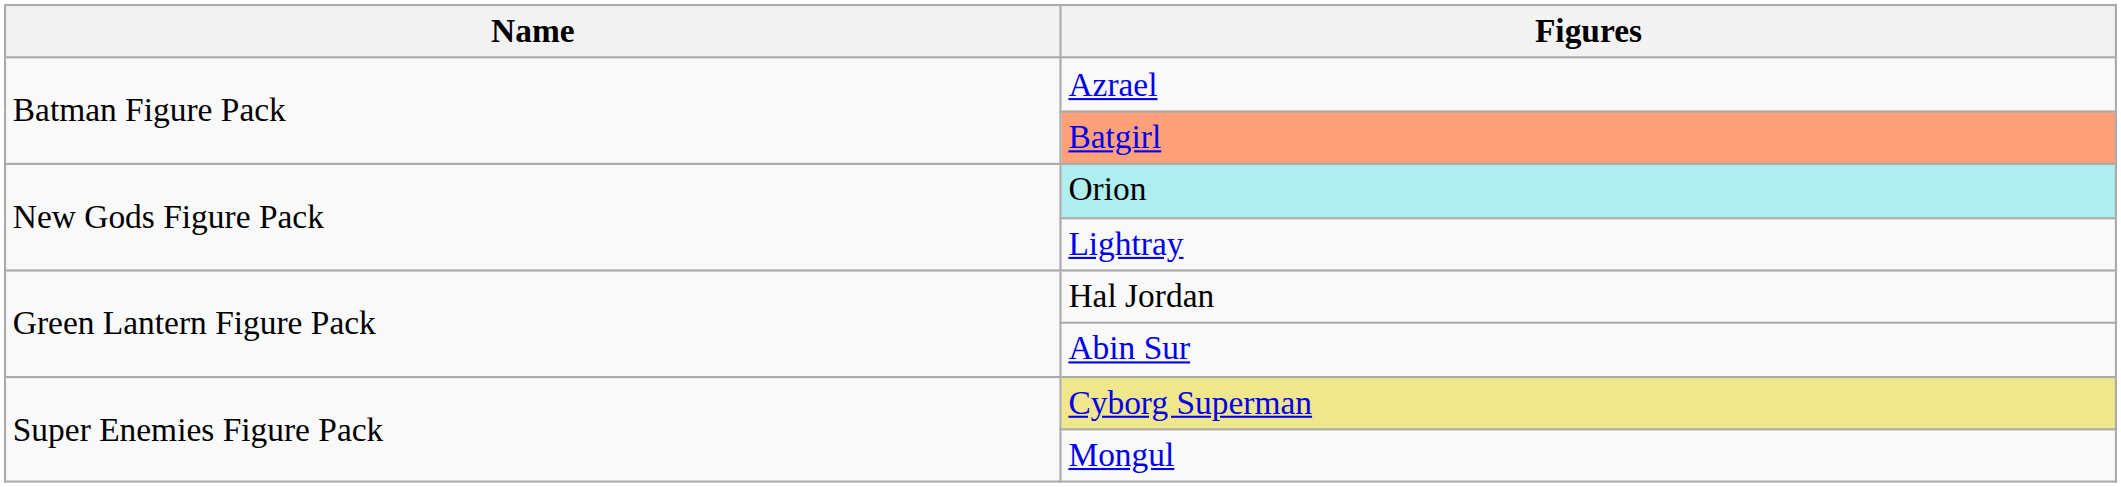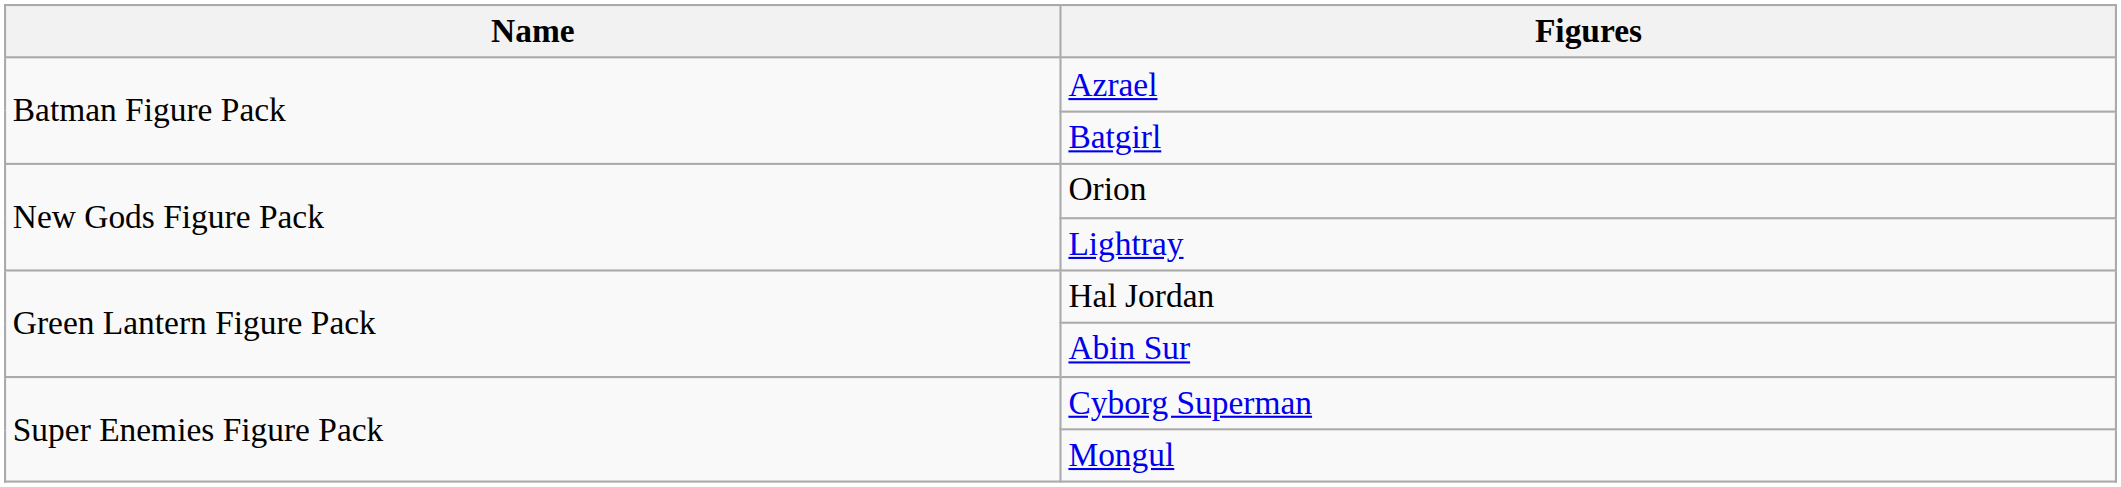(1115, 137) lightsalmon background -> (1115, 137) no background
(1107, 190) paleturquoise background -> (1107, 190) no background
(1190, 402) khaki background -> (1190, 402) no background
